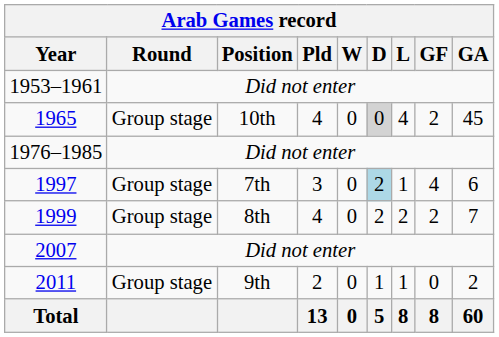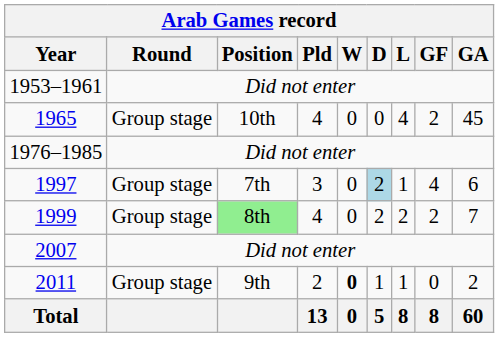(379, 119) lightgrey background -> (379, 119) no background
(257, 217) no background -> (257, 217) lightgreen background
(352, 282) normal -> (352, 282) bold
